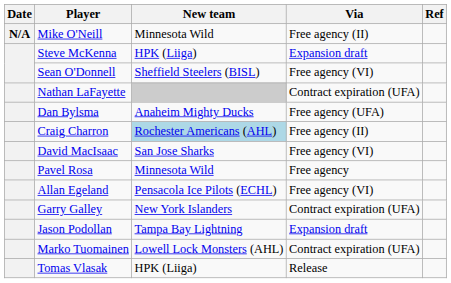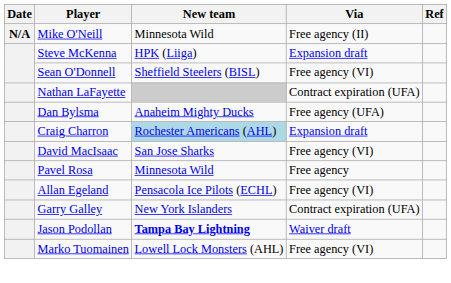(329, 131) Free agency (II) -> (328, 131) Expansion draft
(189, 229) normal -> (192, 229) bold
(328, 229) Expansion draft -> (320, 229) Waiver draft
(354, 248) Contract expiration (UFA) -> (331, 248) Free agency (VI)
- row: (72, 268)
